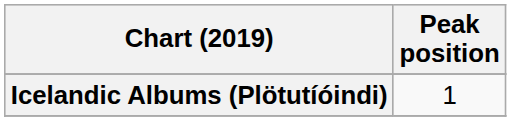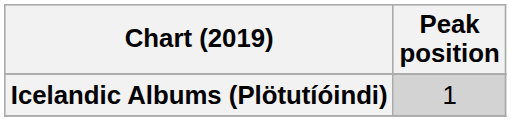(450, 94) no background -> (450, 94) lightgrey background
